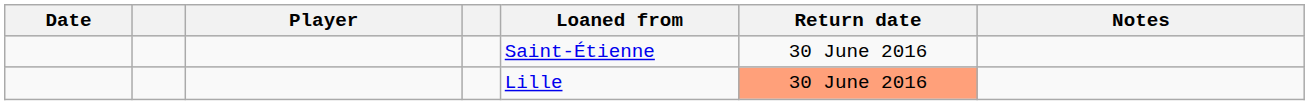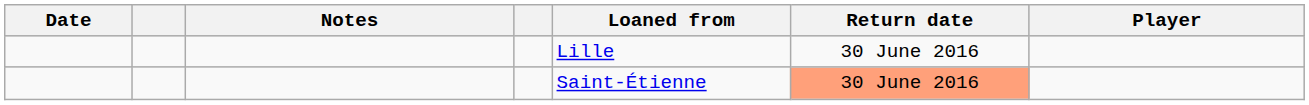columns swapped: (324, 20) <-> (1141, 20)
(580, 52) Saint-Étienne -> (585, 52) Lille
(534, 83) Lille -> (632, 83) Saint-Étienne
